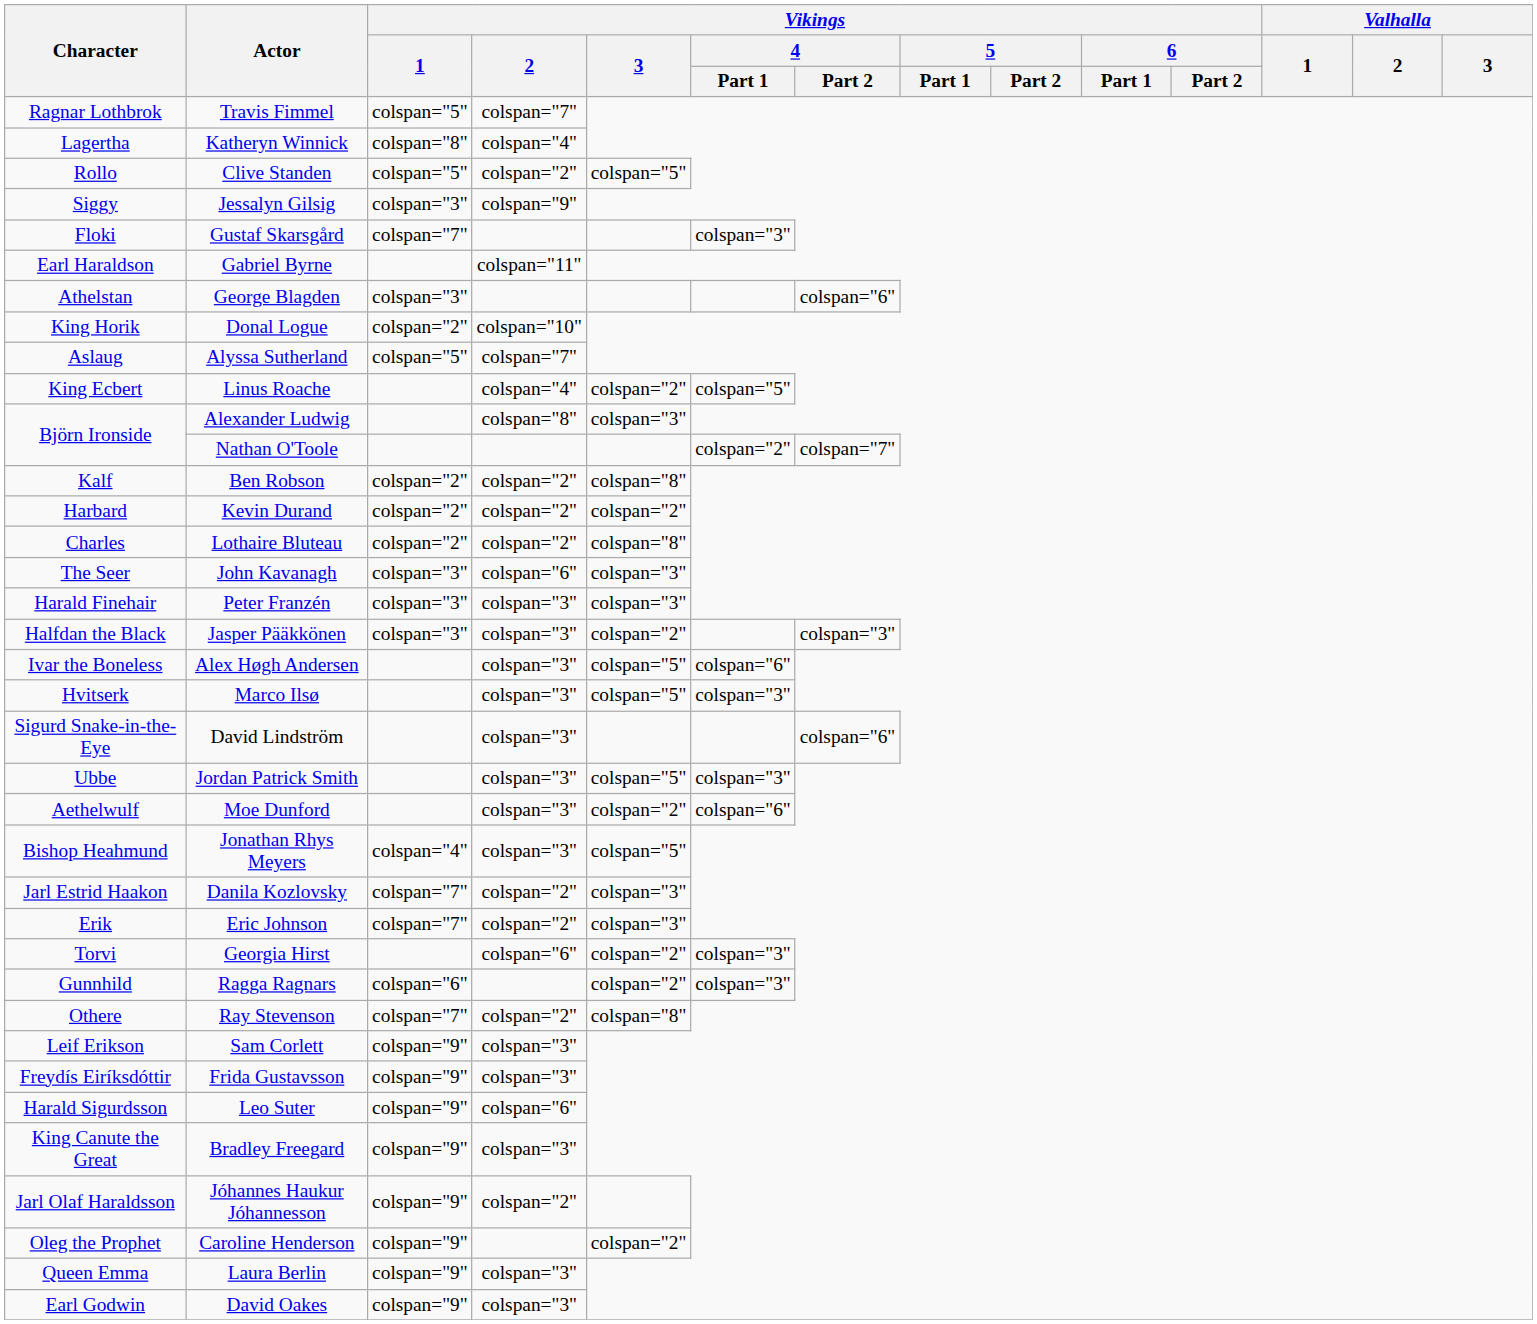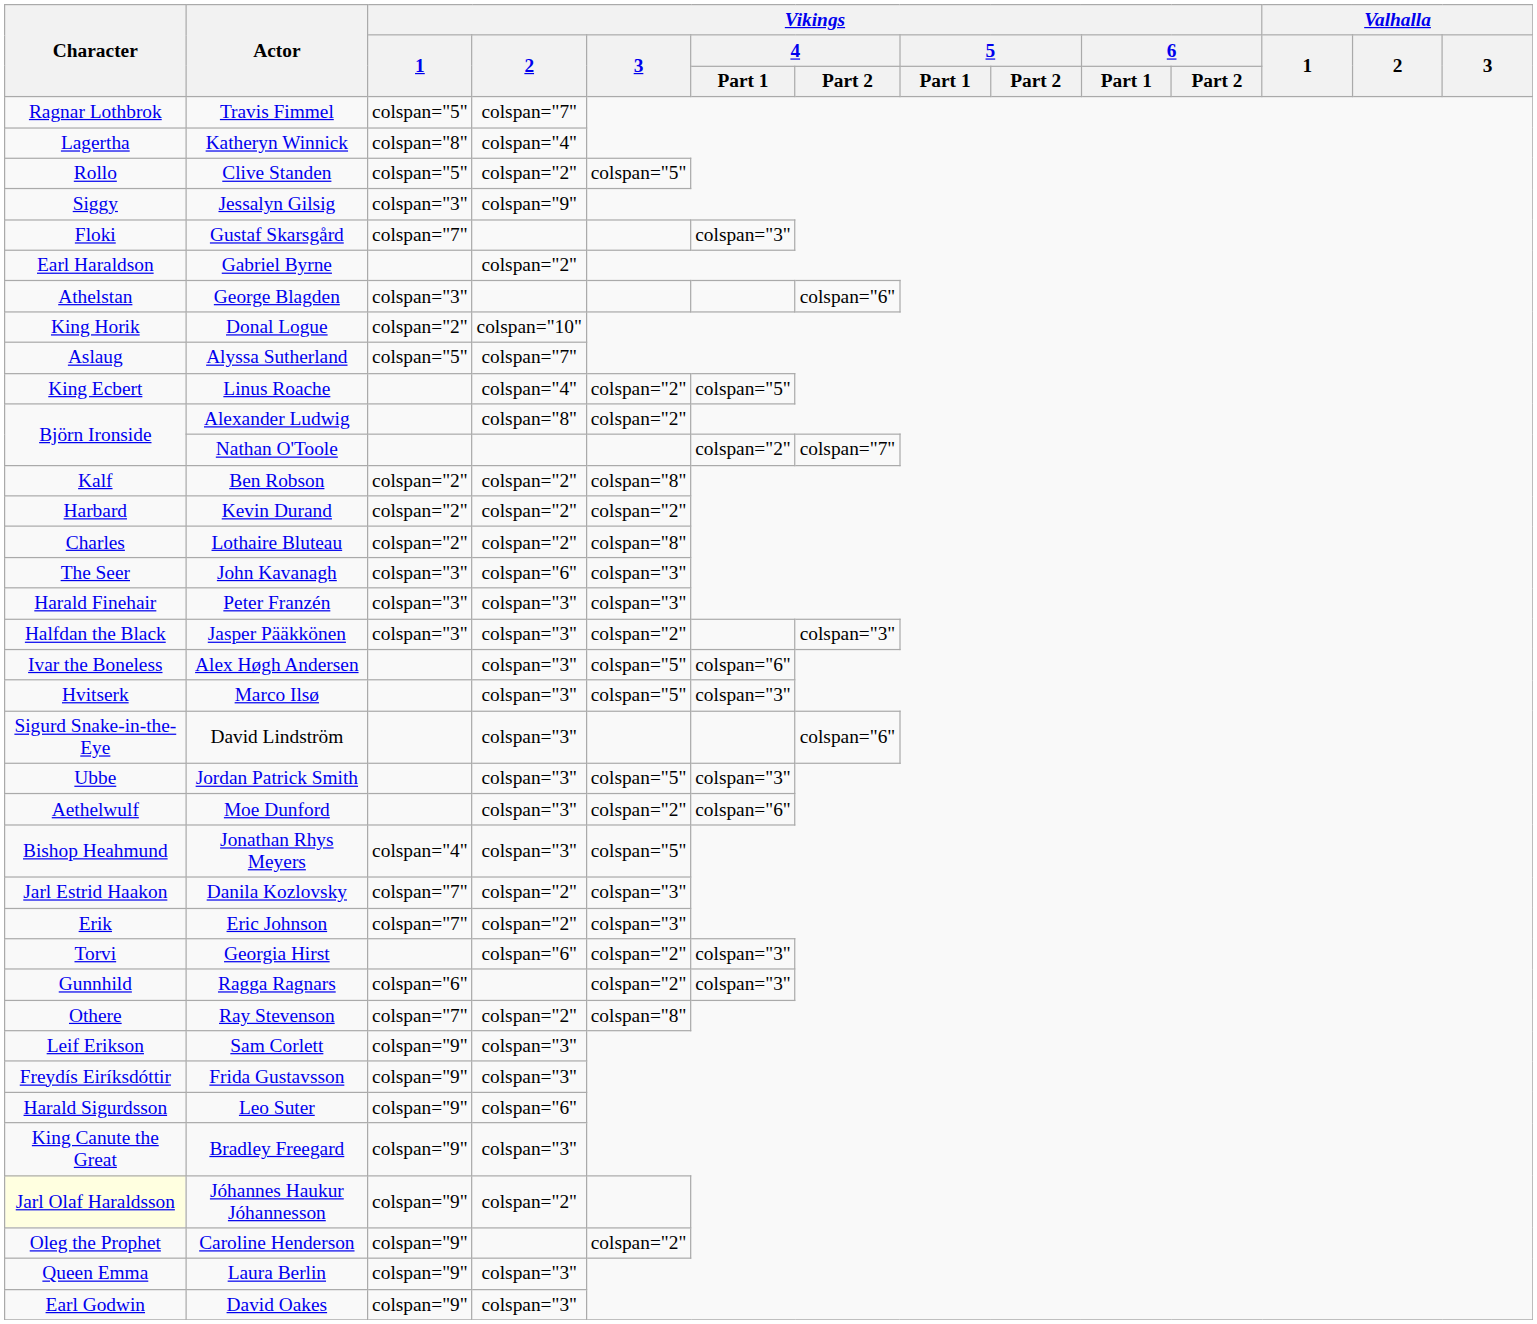(529, 265) colspan="11" -> (529, 265) colspan="2"
(639, 419) colspan="3" -> (639, 419) colspan="2"
(95, 1201) no background -> (95, 1201) lightyellow background
